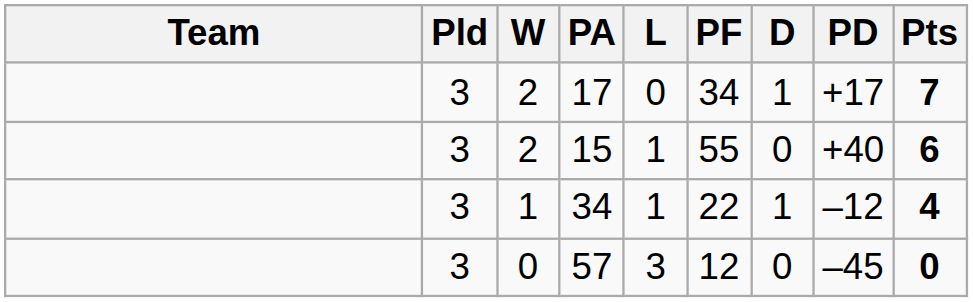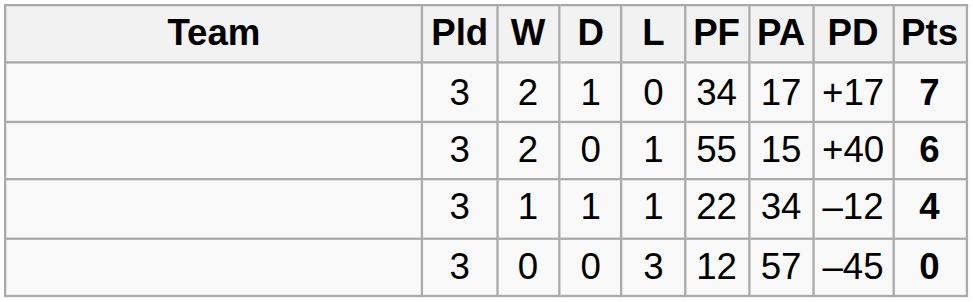columns swapped: (782, 33) <-> (592, 33)
